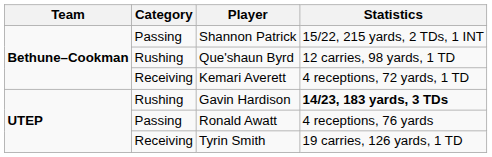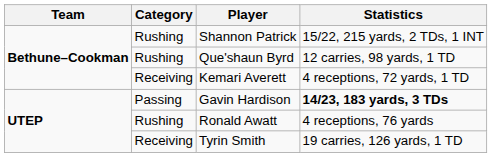(158, 36) Passing -> (159, 36) Rushing
(159, 99) Rushing -> (158, 99) Passing
(158, 120) Passing -> (159, 120) Rushing
